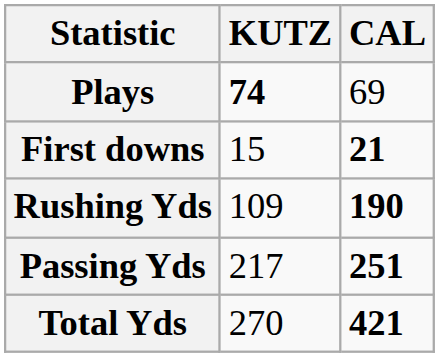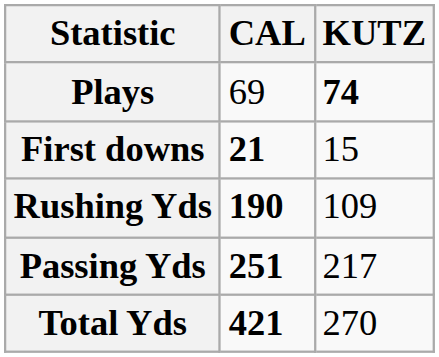columns swapped: (280, 33) <-> (387, 33)
